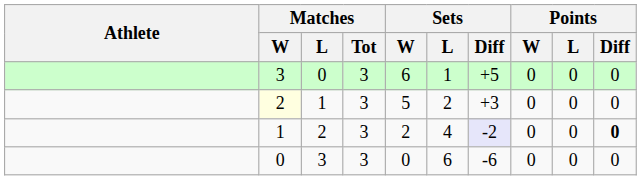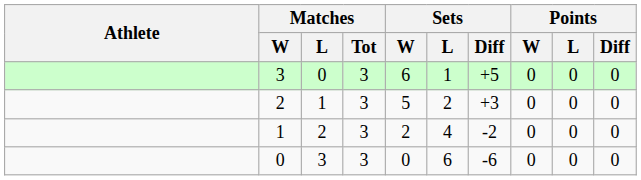(280, 103) lightyellow background -> (280, 103) no background
(489, 132) lavender background -> (489, 132) no background
(615, 132) bold -> (615, 132) normal
